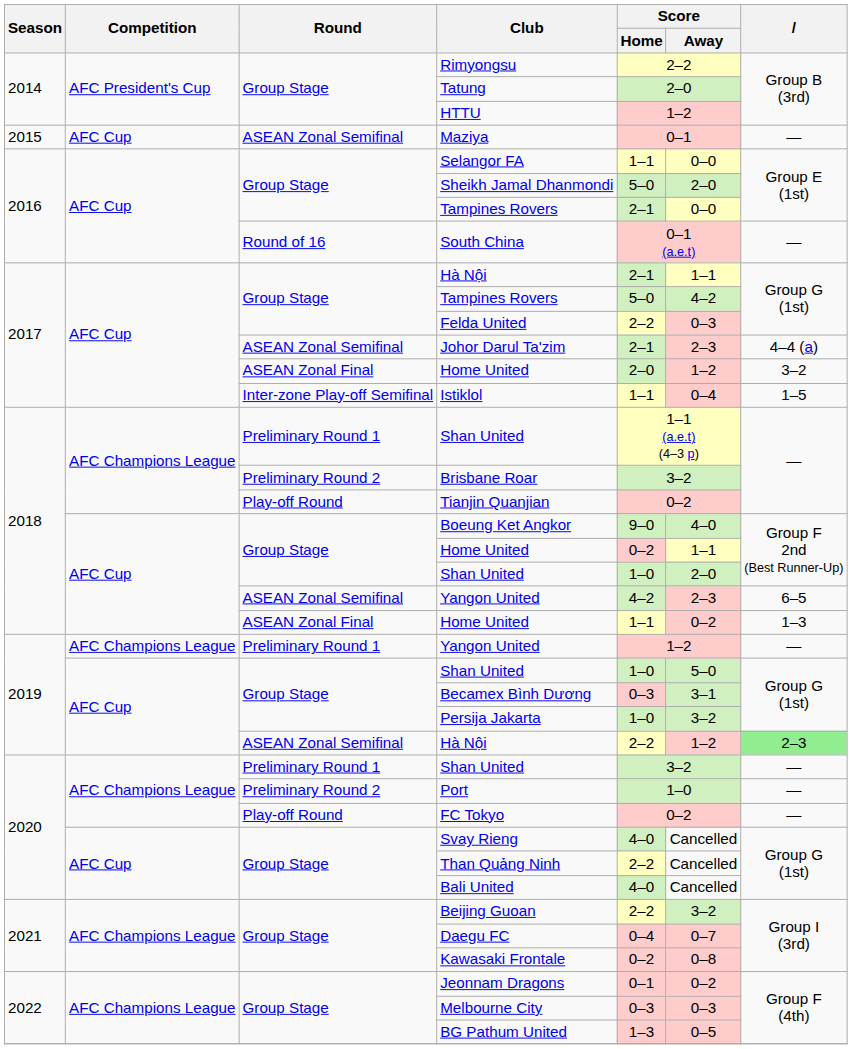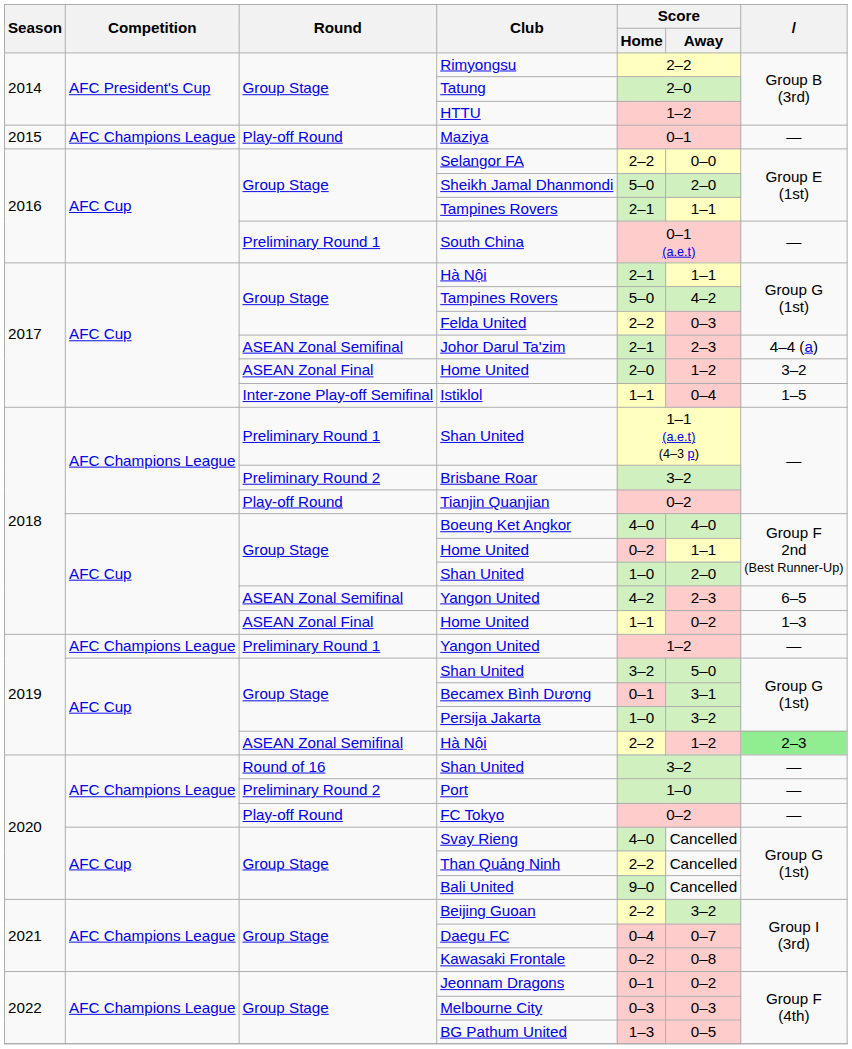(100, 137) AFC Cup -> (152, 137) AFC Champions League
(323, 137) ASEAN Zonal Semifinal -> (293, 137) Play-off Round
(642, 161) 1–1 -> (642, 161) 2–2
(703, 209) 0–0 -> (703, 209) 1–1
(284, 242) Round of 16 -> (311, 242) Preliminary Round 1
(642, 525) 9–0 -> (642, 525) 4–0
(642, 670) 1–0 -> (642, 670) 3–2
(642, 694) 0–3 -> (642, 694) 0–1
(311, 766) Preliminary Round 1 -> (284, 766) Round of 16
(642, 887) 4–0 -> (642, 887) 9–0
